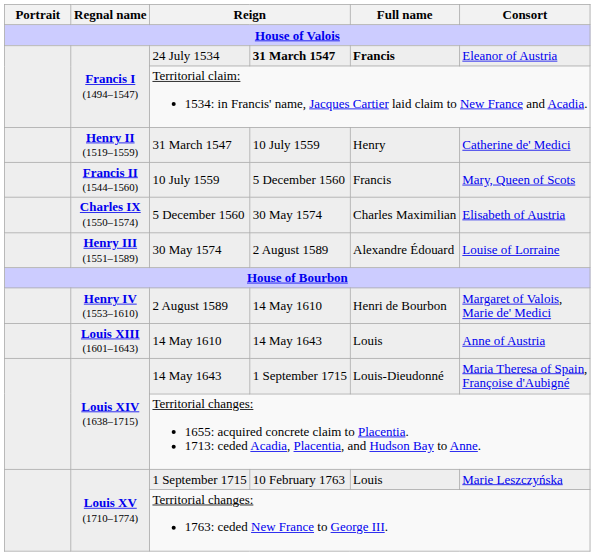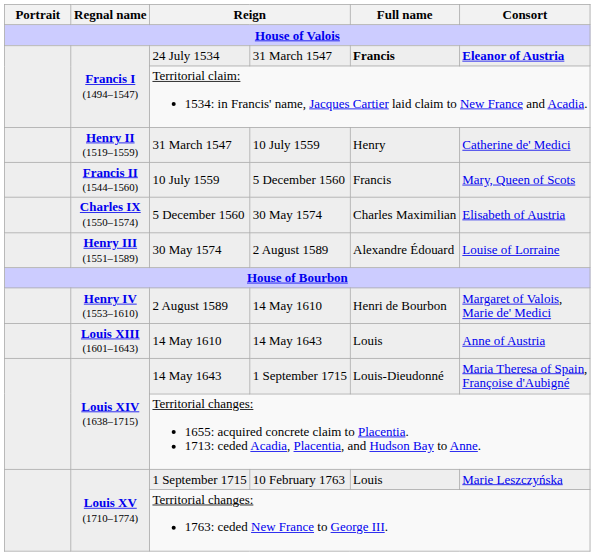(294, 55) bold -> (292, 55) normal
(510, 55) normal -> (513, 55) bold
